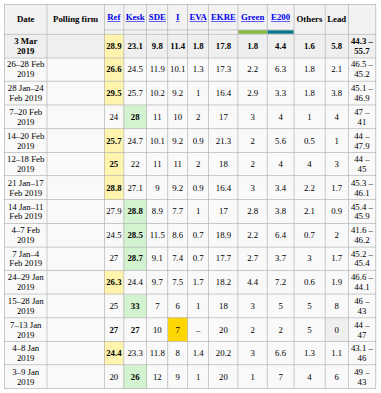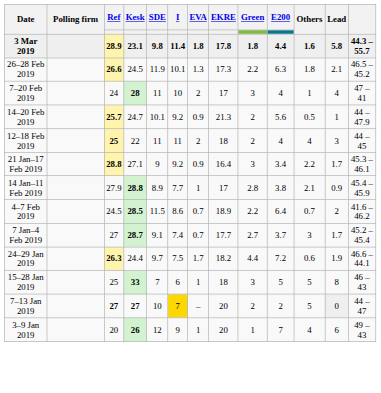- row: (26, 94)
- row: (26, 354)
